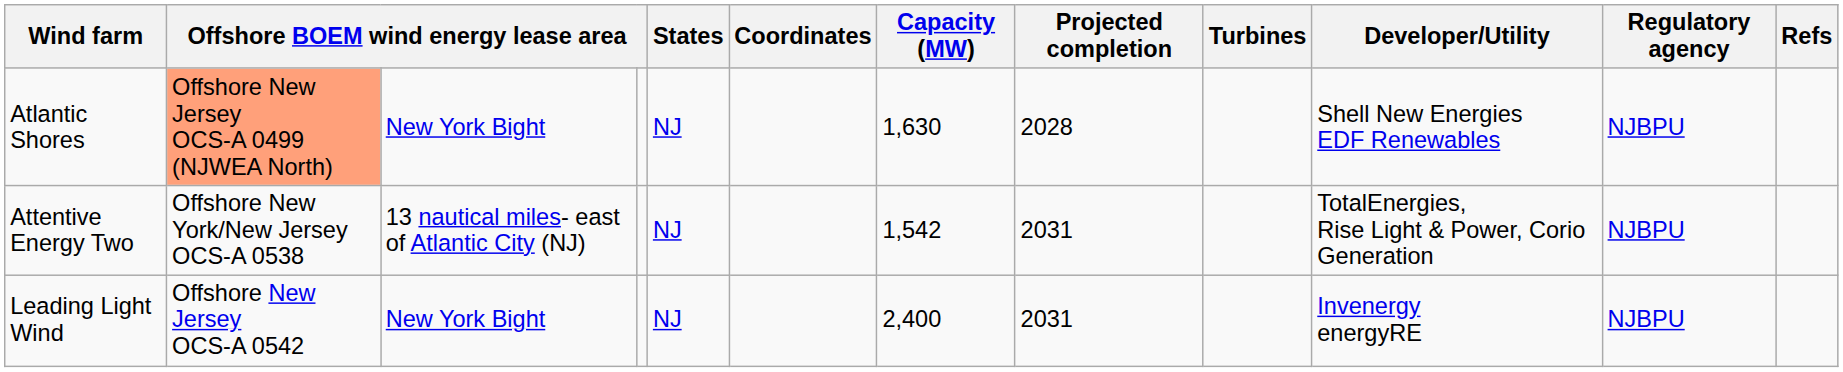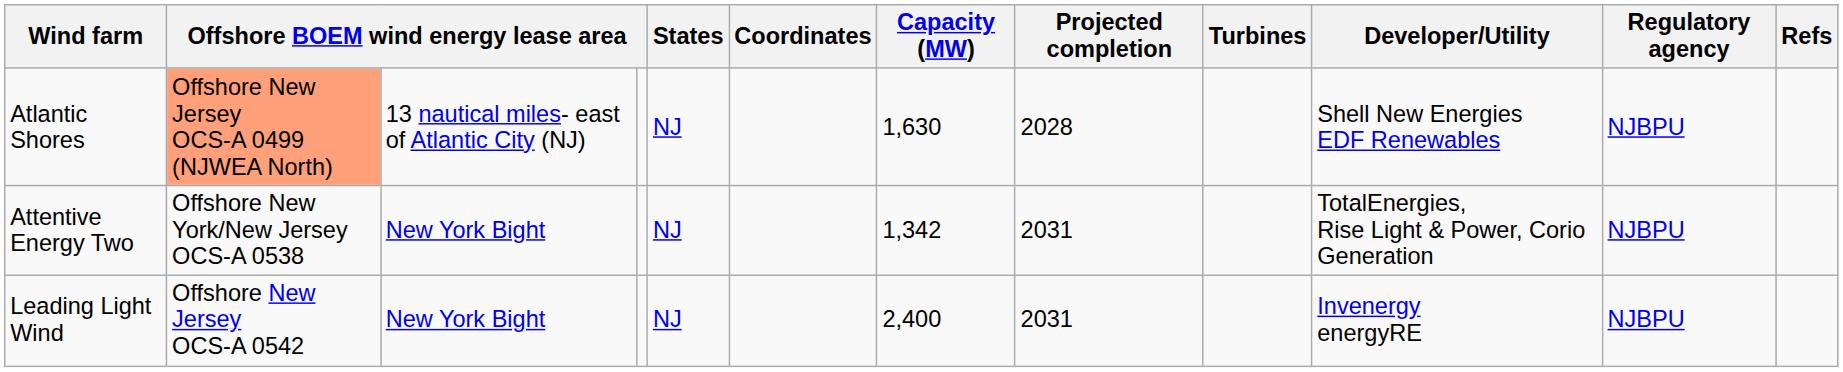(465, 126) New York Bight -> (503, 126) 13 nautical miles- east of Atlantic City (NJ)
(503, 230) 13 nautical miles- east of Atlantic City (NJ) -> (465, 230) New York Bight
(912, 230) 1,542 -> (912, 230) 1,342
